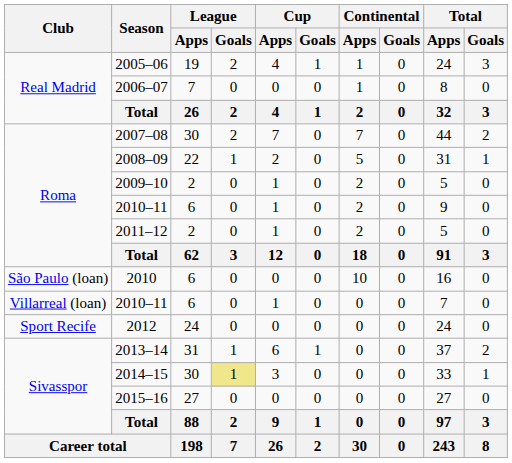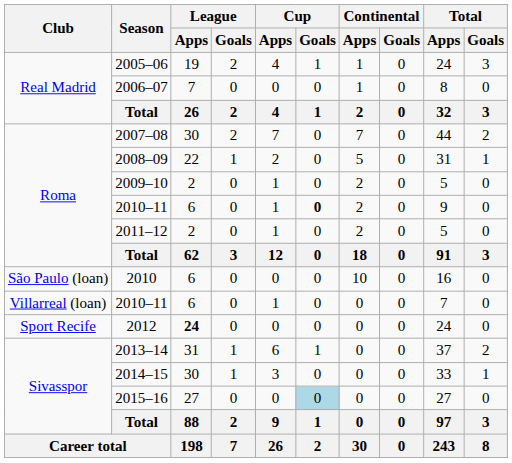(318, 207) normal -> (318, 207) bold
(191, 326) normal -> (191, 326) bold
(233, 374) khaki background -> (233, 374) no background
(318, 398) no background -> (318, 398) lightblue background
